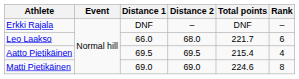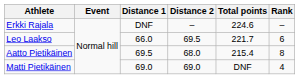(243, 26) DNF -> (243, 26) 224.6
(192, 39) 68.0 -> (192, 39) 69.5
(192, 53) 69.5 -> (192, 53) 68.0
(282, 53) 4 -> (282, 53) 8
(243, 67) 224.6 -> (243, 67) DNF
(282, 67) 8 -> (282, 67) 4
